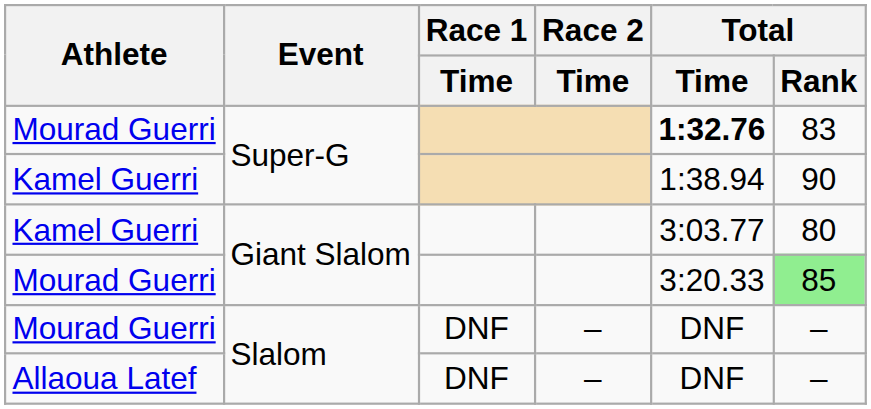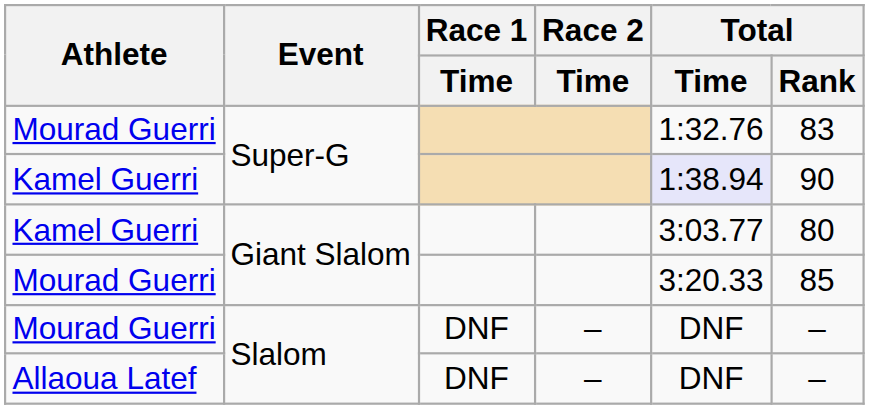(712, 130) bold -> (711, 130) normal
(712, 180) no background -> (711, 180) lavender background
(819, 280) lightgreen background -> (817, 280) no background
